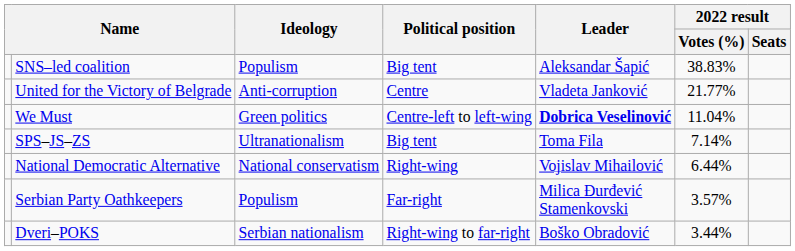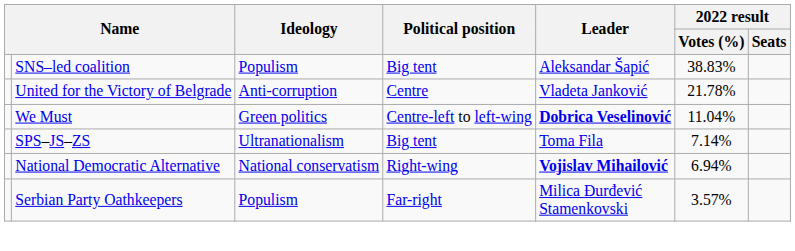(711, 91) 21.77% -> (711, 91) 21.78%
(601, 166) normal -> (604, 166) bold
(711, 166) 6.44% -> (711, 166) 6.94%
- row: (57, 233)
